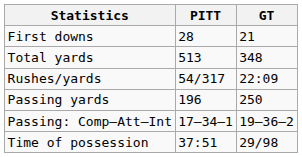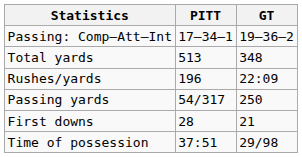rows swapped: (51, 36) <-> (90, 121)
(202, 79) 54/317 -> (190, 79) 196
(190, 100) 196 -> (202, 100) 54/317
